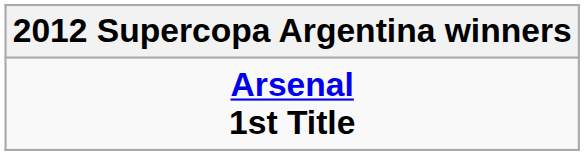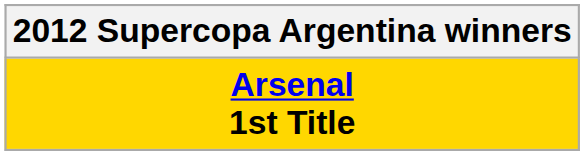(292, 103) no background -> (292, 103) gold background
